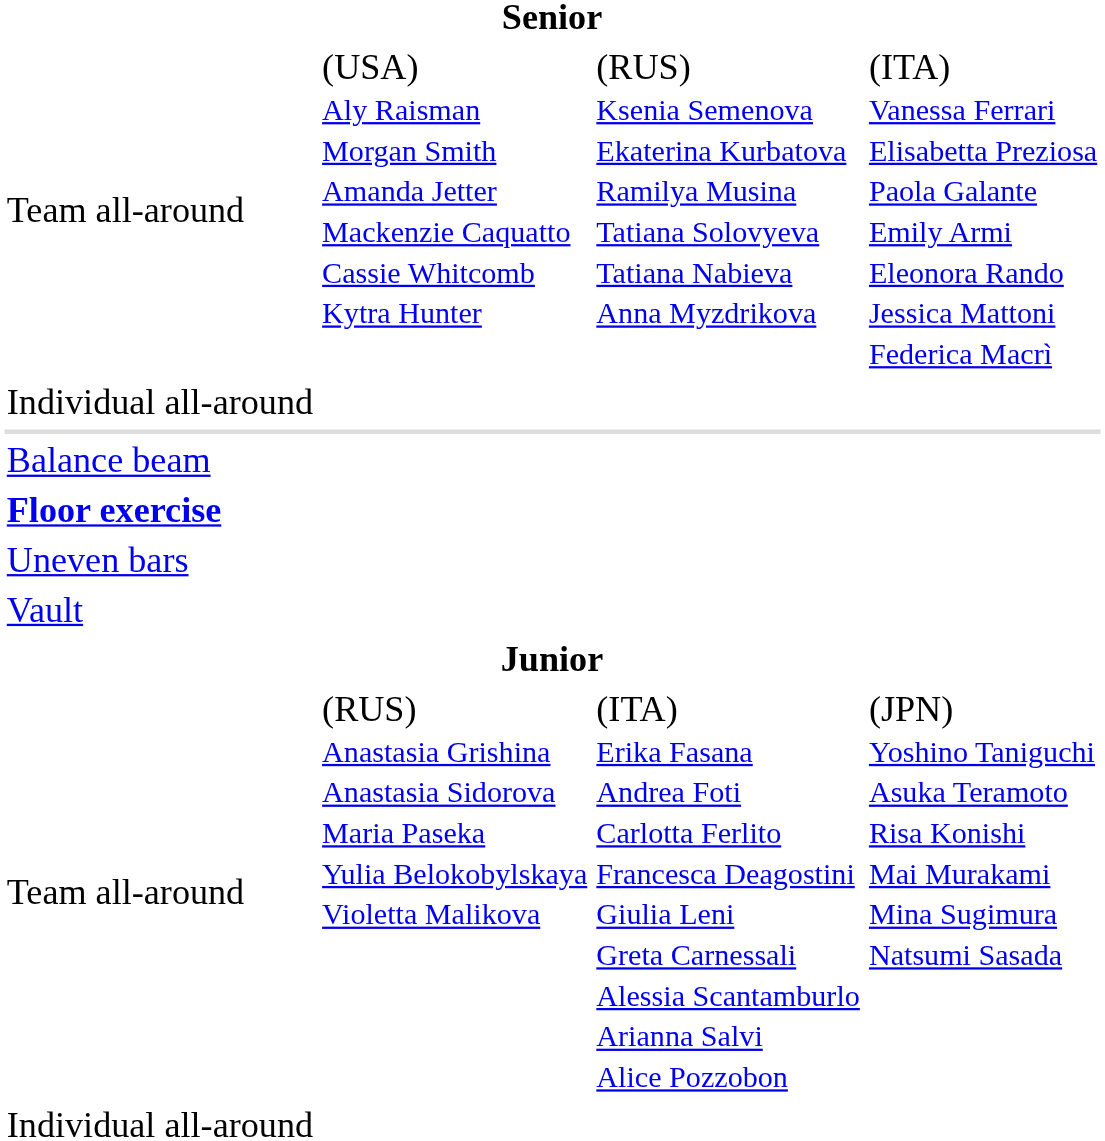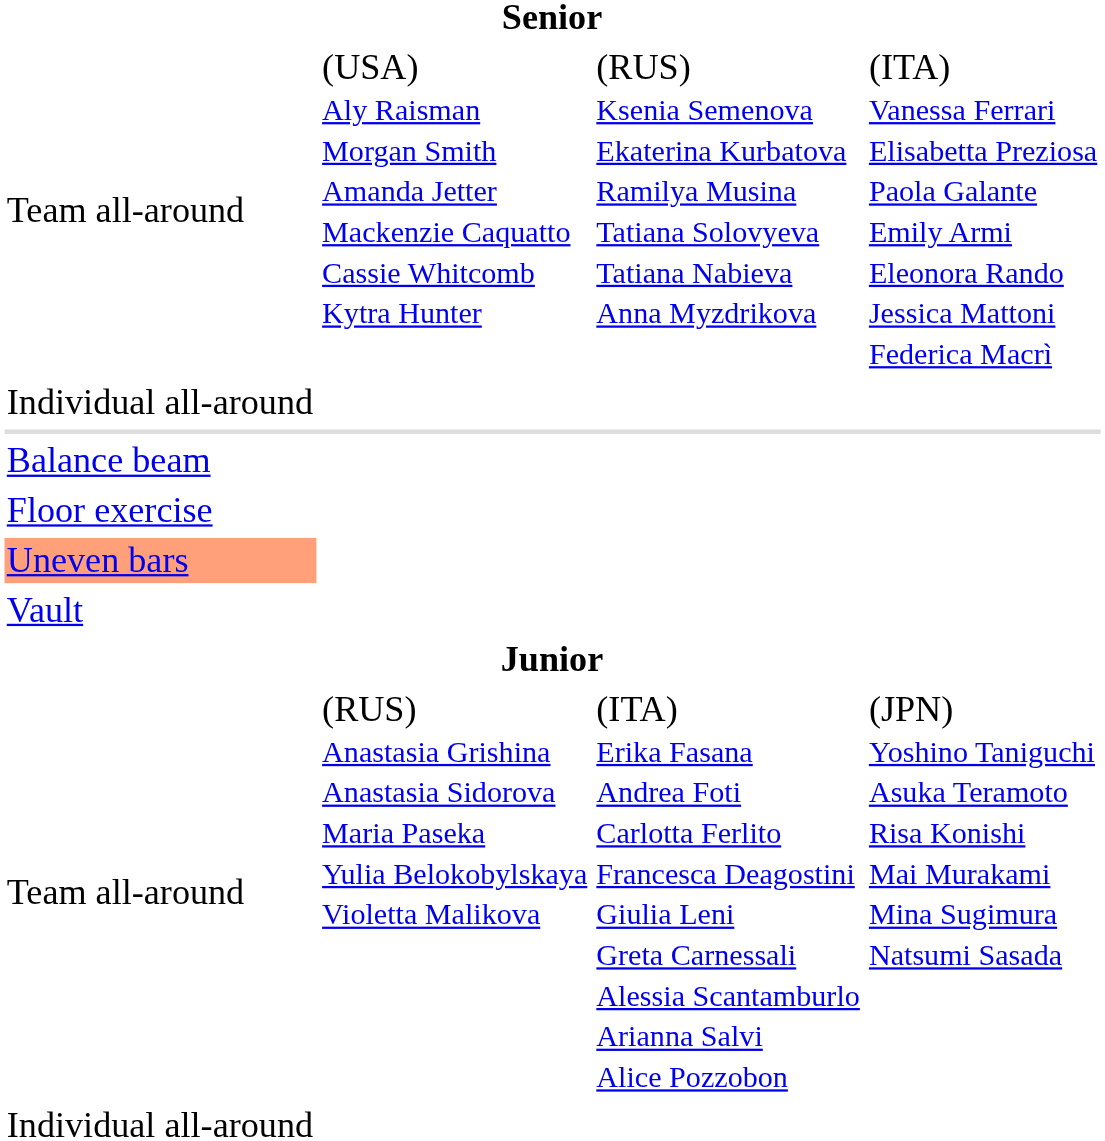(114, 510) bold -> (110, 510) normal
(98, 559) no background -> (98, 559) lightsalmon background
